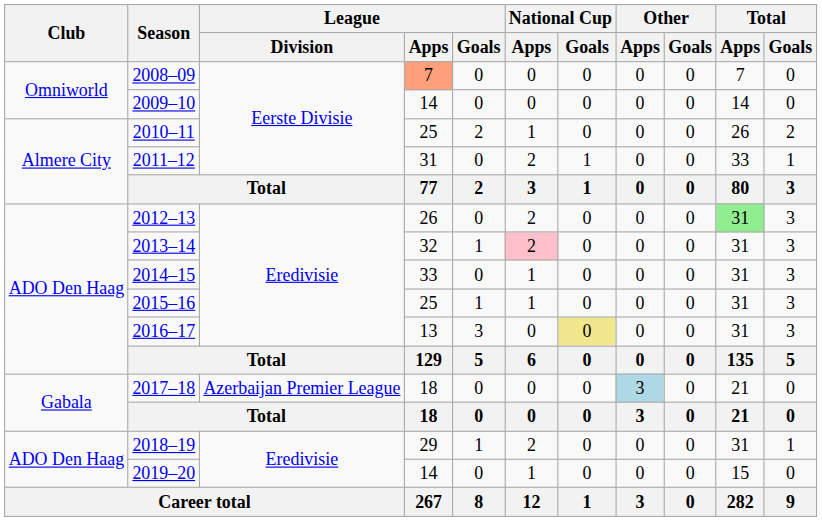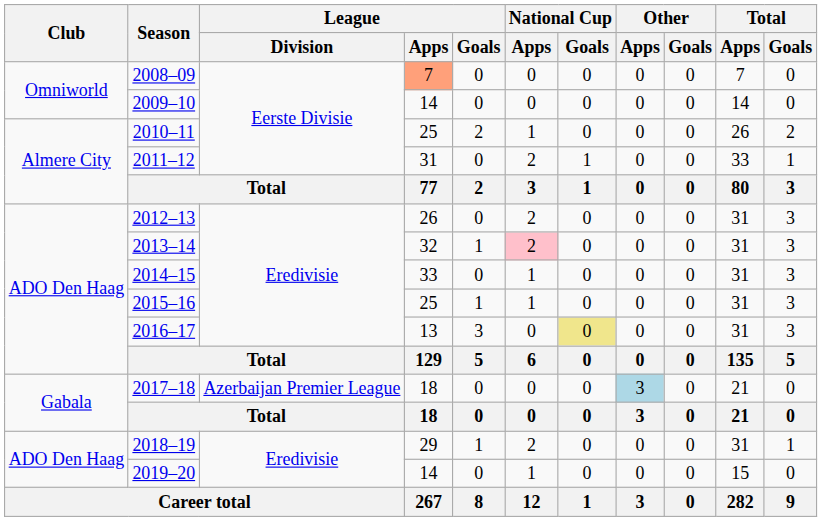(740, 217) lightgreen background -> (740, 217) no background
